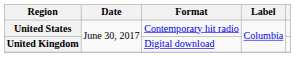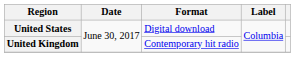(191, 28) Contemporary hit radio -> (179, 28) Digital download
(179, 44) Digital download -> (191, 44) Contemporary hit radio
